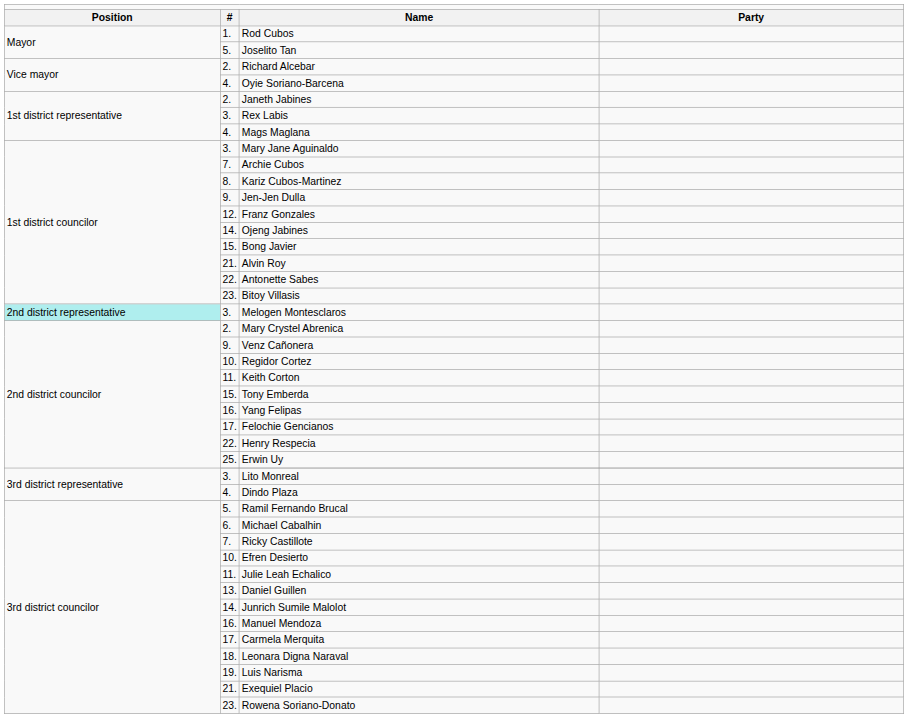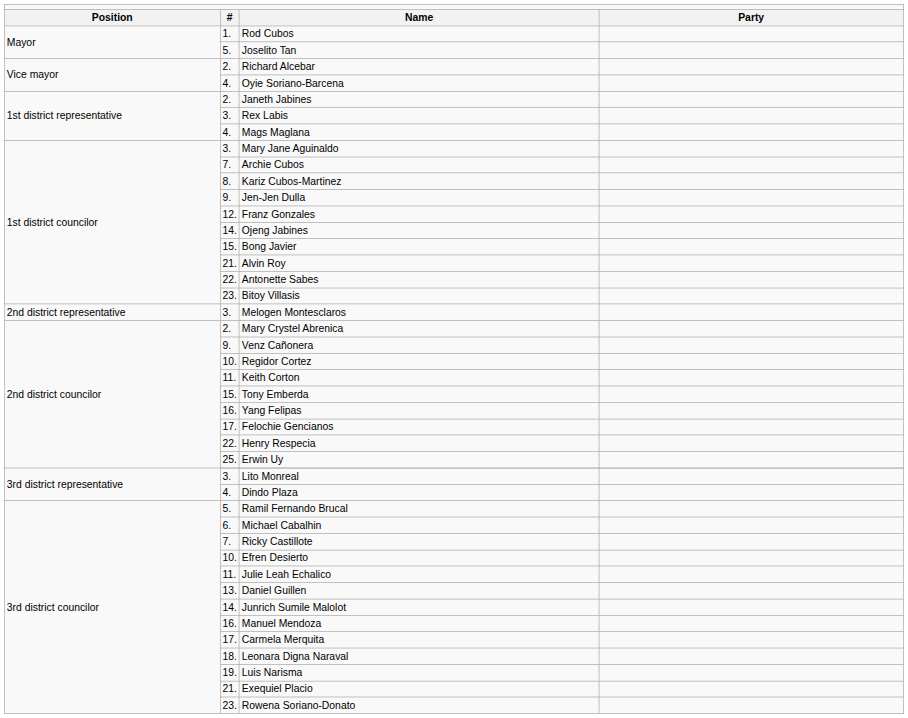(66, 313) paleturquoise background -> (66, 313) no background
